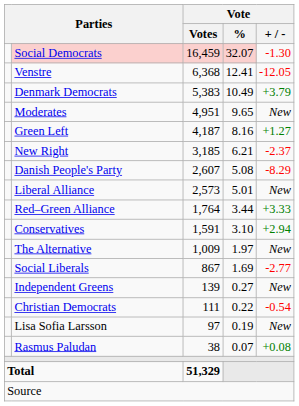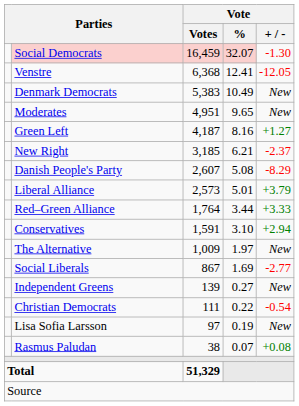(277, 92) +3.79 -> (280, 92) New
(280, 190) New -> (277, 190) +3.79
